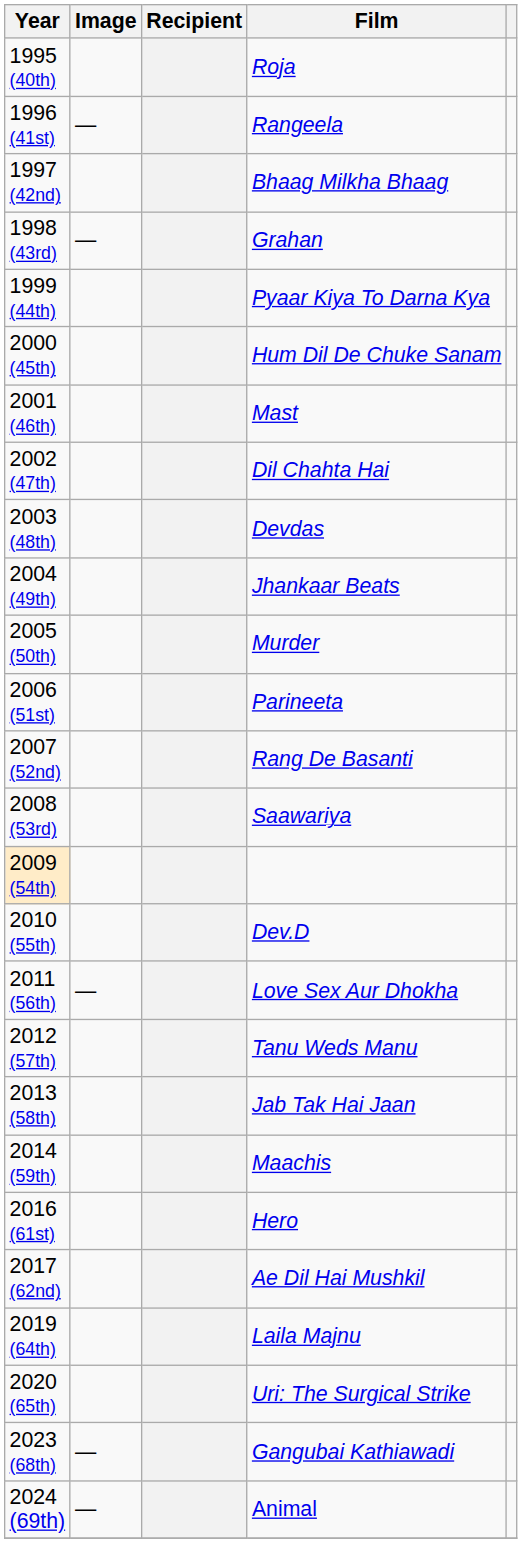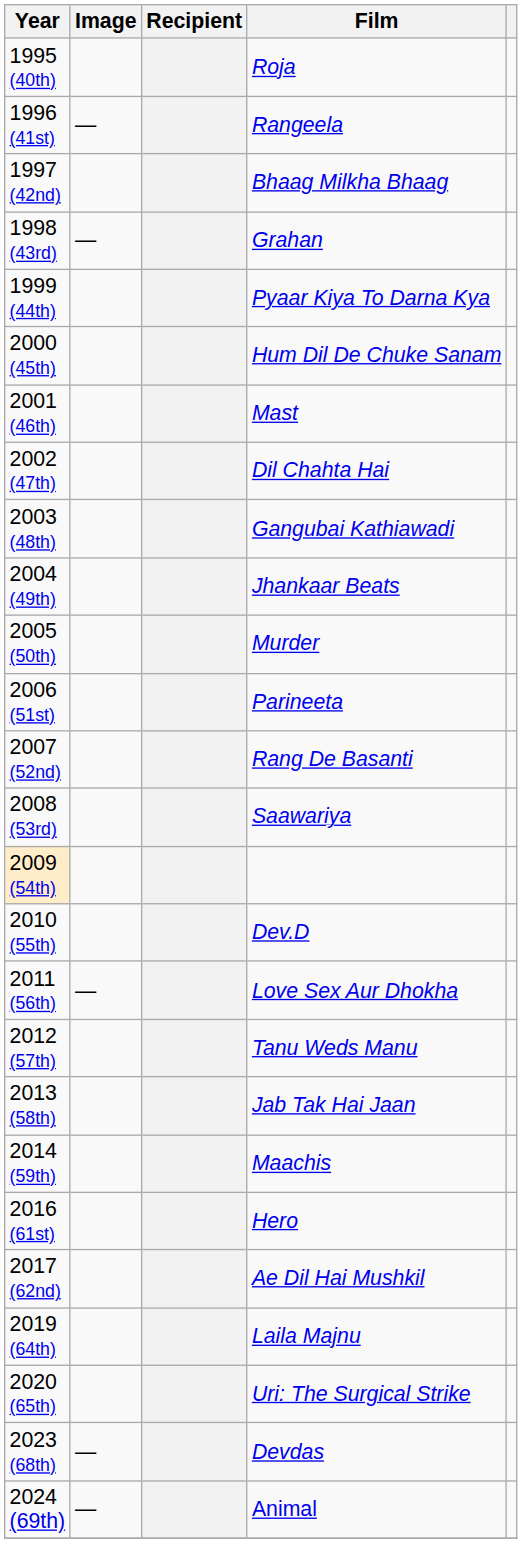(288, 528) Devdas -> (353, 528) Gangubai Kathiawadi
(353, 1451) Gangubai Kathiawadi -> (288, 1451) Devdas
